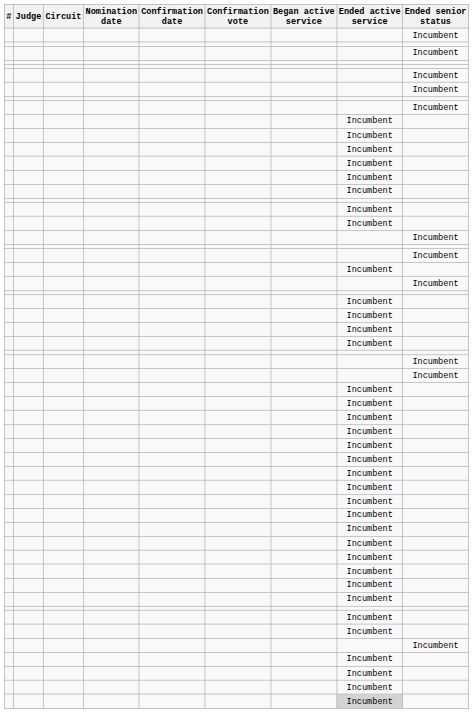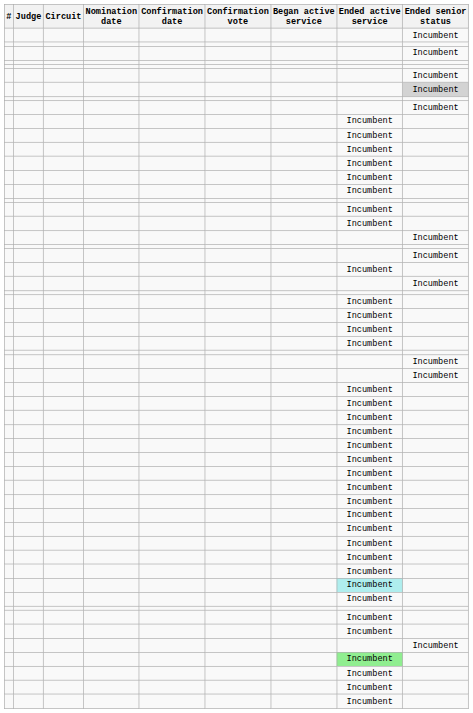(436, 89) no background -> (436, 89) lightgrey background
(370, 585) no background -> (370, 585) paleturquoise background
(370, 659) no background -> (370, 659) lightgreen background
(370, 701) lightgrey background -> (370, 701) no background
